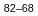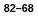(19, 9) normal -> (19, 9) bold
